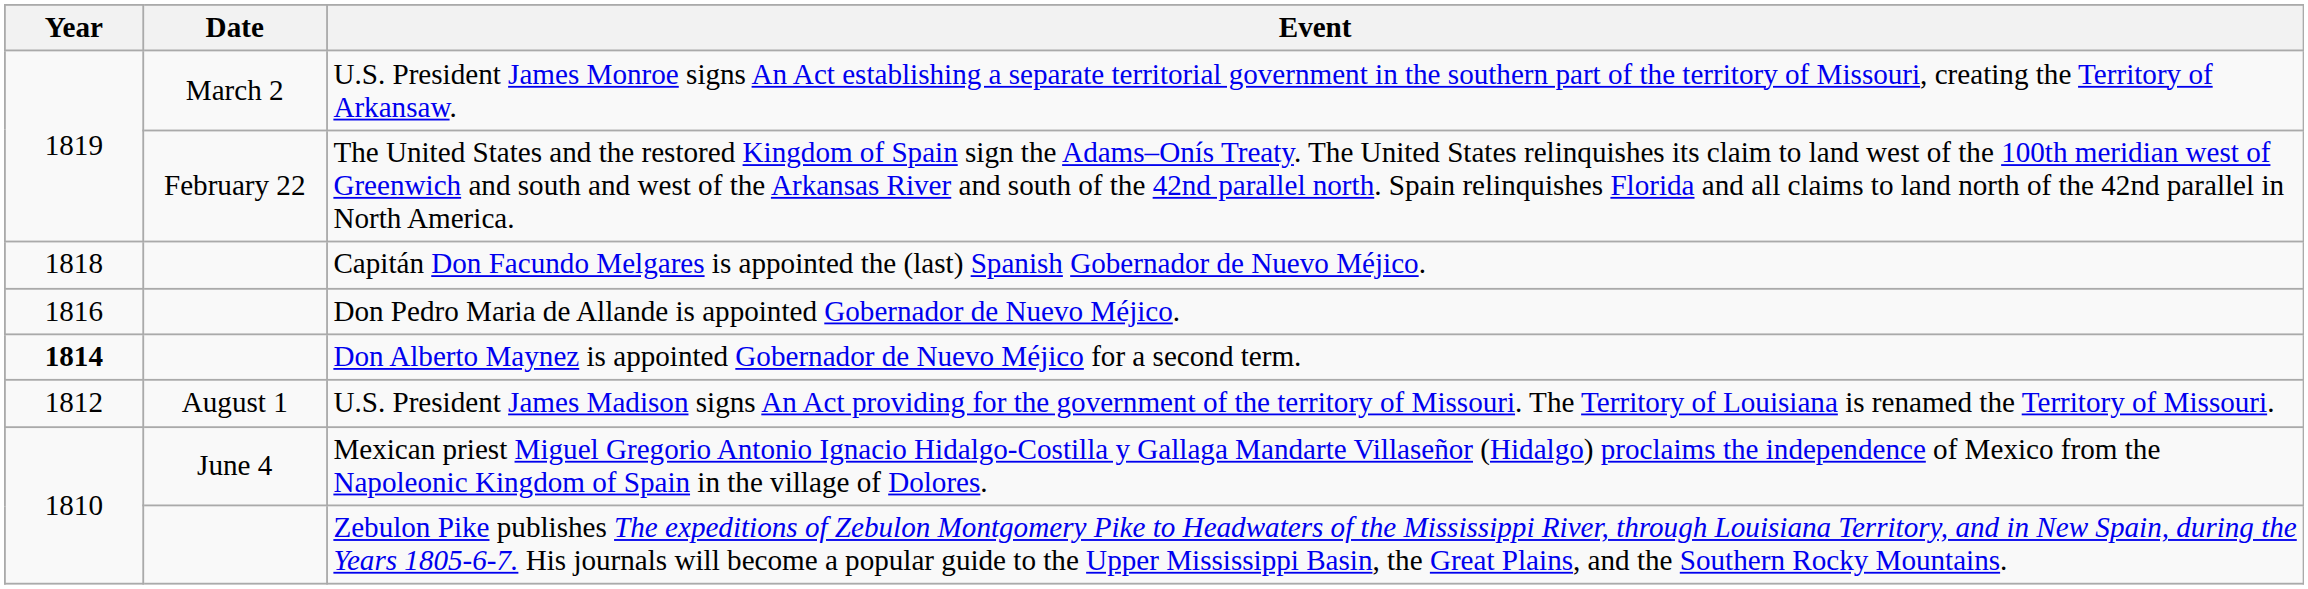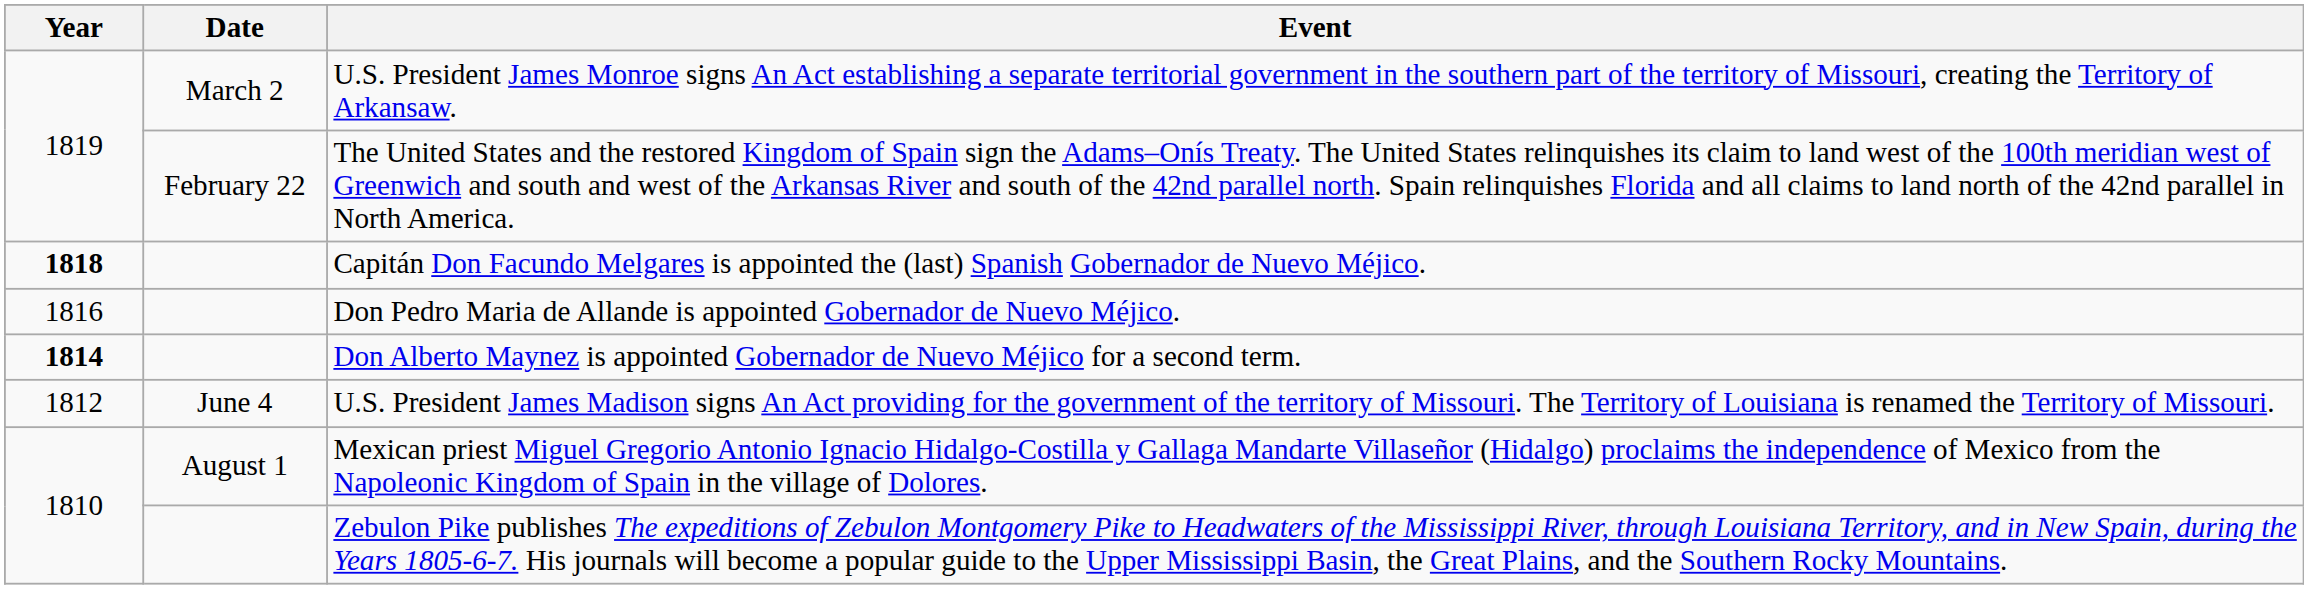(74, 264) normal -> (74, 264) bold
(235, 402) August 1 -> (235, 402) June 4
(235, 465) June 4 -> (235, 465) August 1
